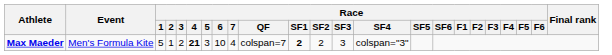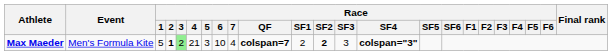(171, 43) normal -> (171, 43) bold
(181, 43) no background -> (181, 43) lightgreen background
(194, 43) bold -> (194, 43) normal
(263, 43) normal -> (265, 43) bold
(299, 43) bold -> (302, 43) normal
(321, 43) normal -> (324, 43) bold
(382, 43) normal -> (388, 43) bold
